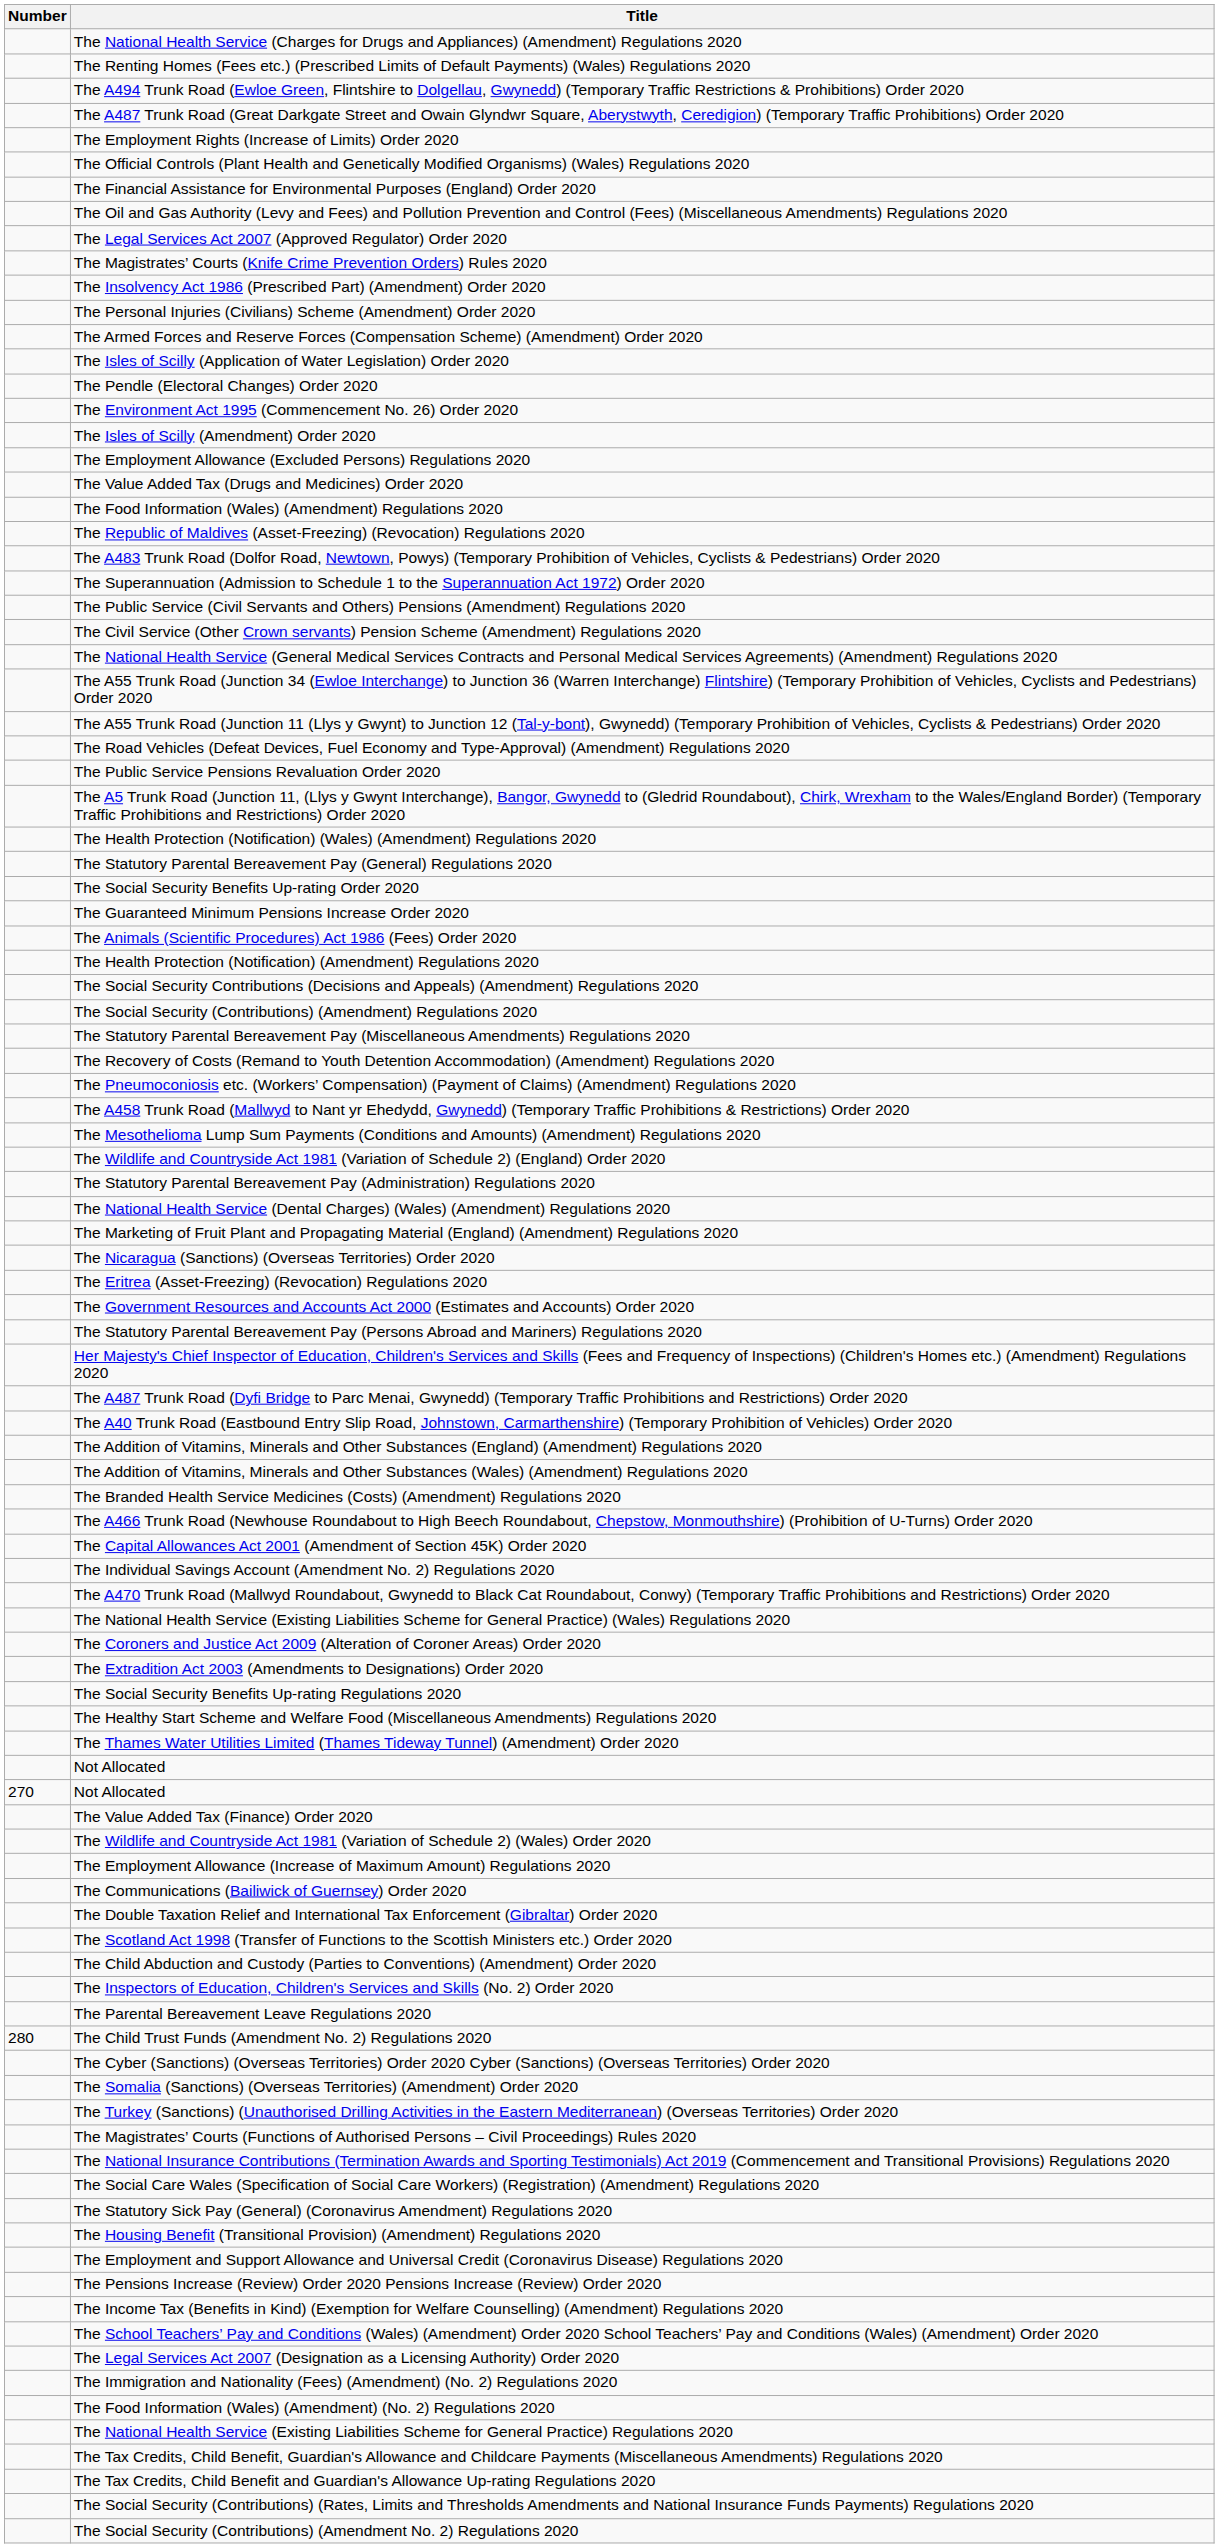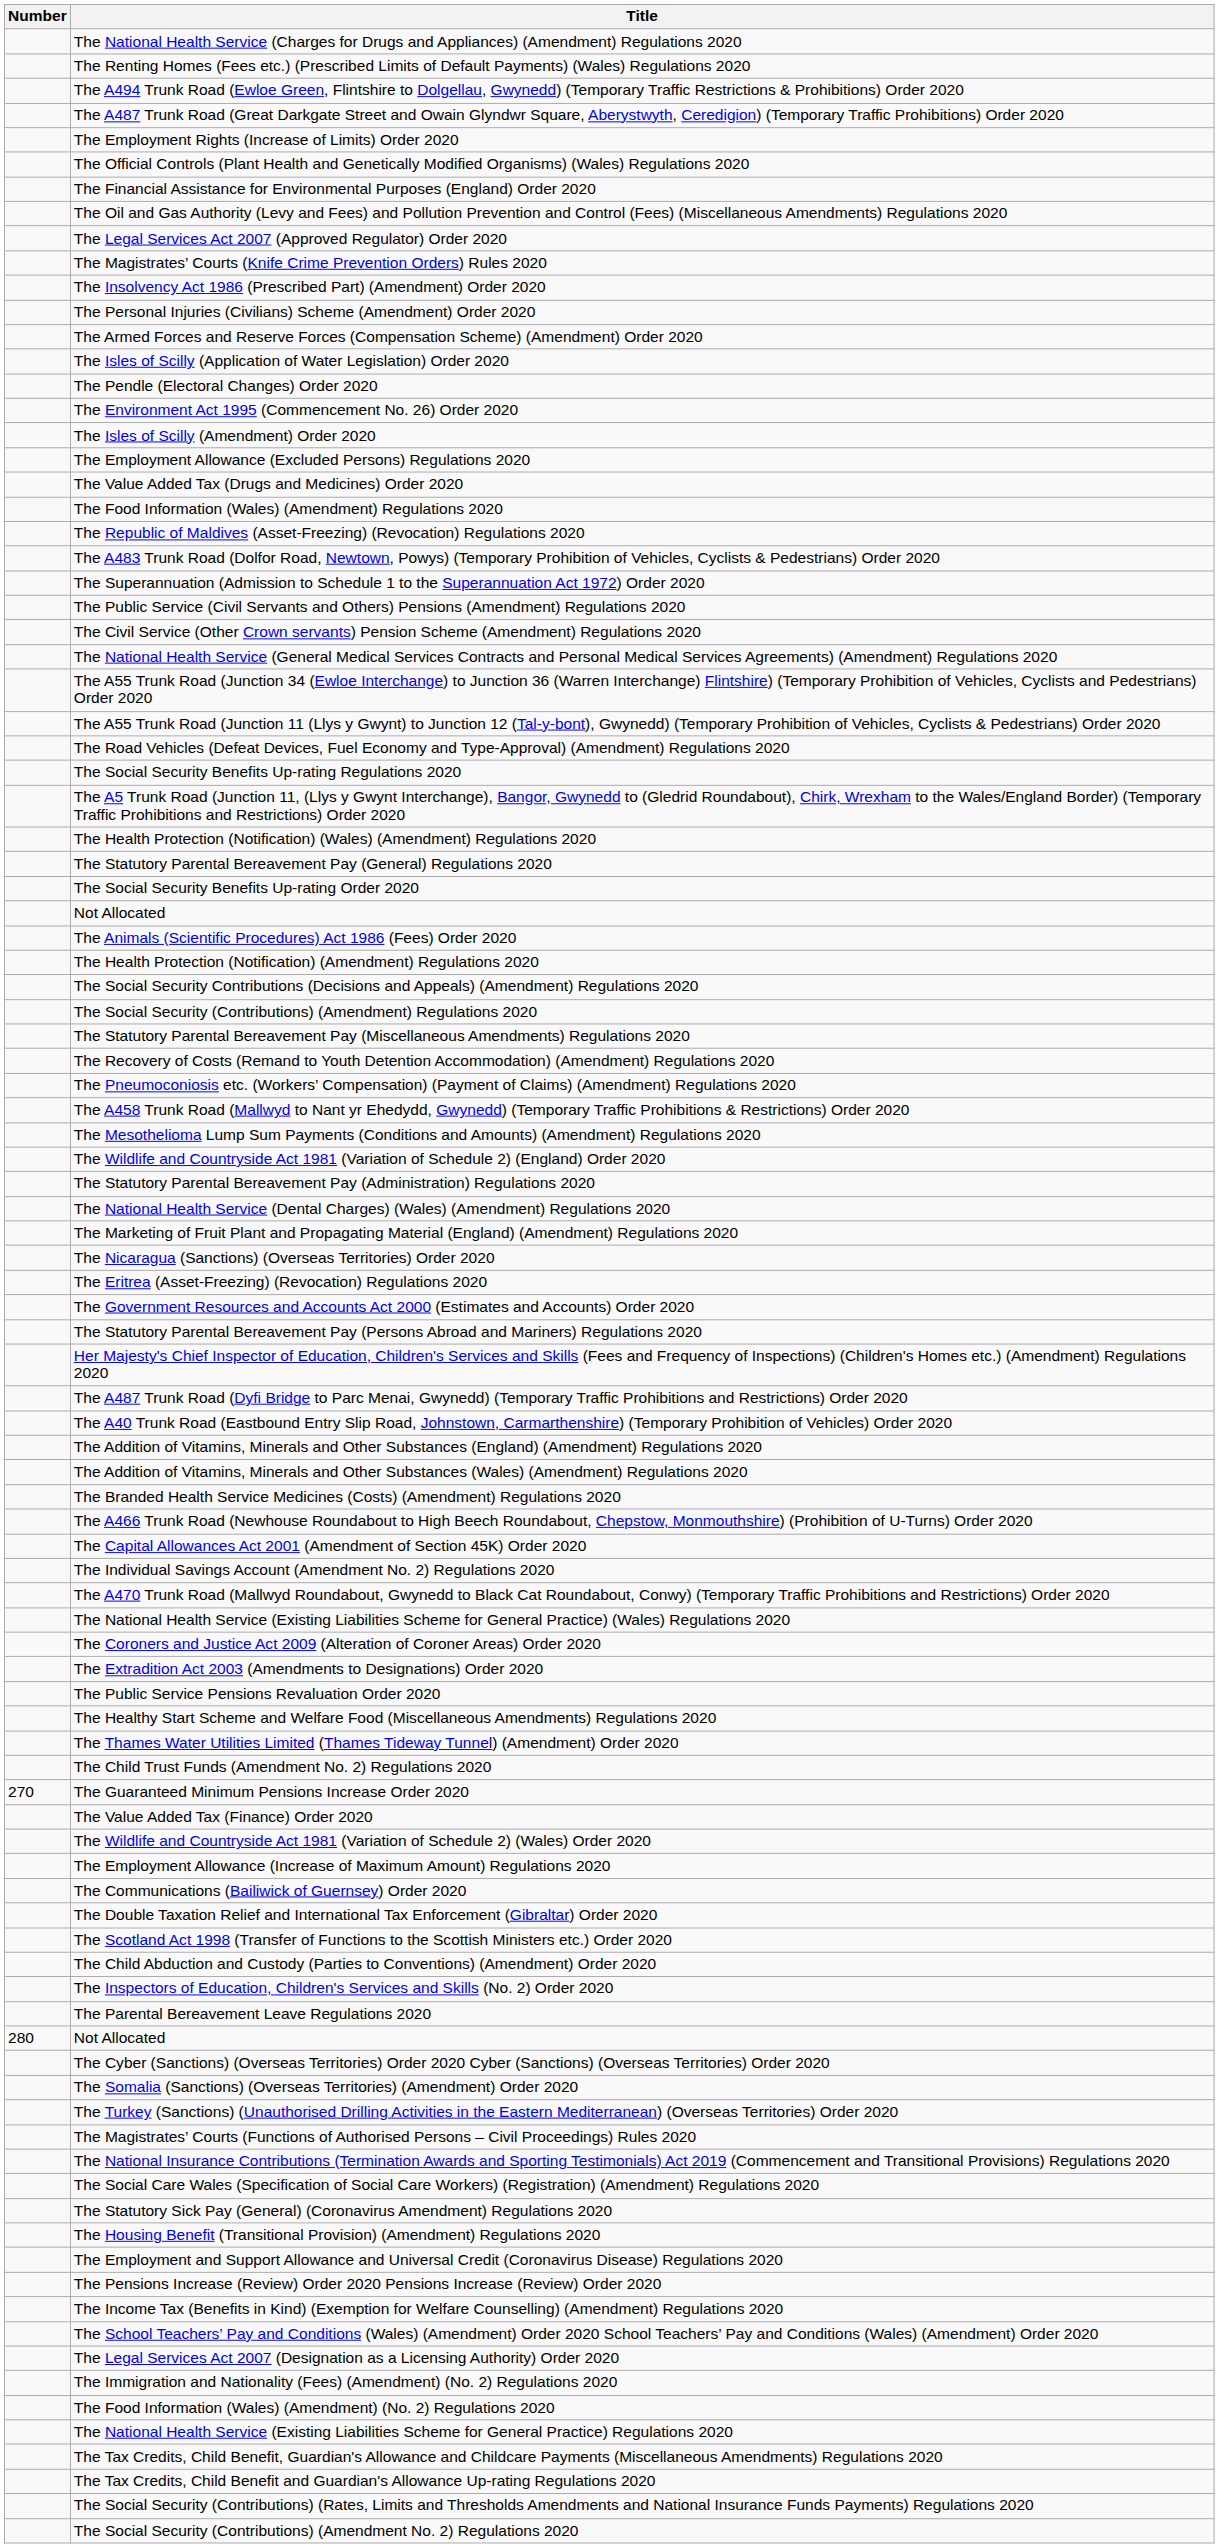(257, 772) The Public Service Pensions Revaluation Order 2020 -> (268, 772) The Social Security Benefits Up-rating Regulations 2020
(271, 913) The Guaranteed Minimum Pensions Increase Order 2020 -> (120, 913) Not Allocated
(268, 1693) The Social Security Benefits Up-rating Regulations 2020 -> (257, 1693) The Public Service Pensions Revaluation Order 2020
(120, 1767) Not Allocated -> (283, 1767) The Child Trust Funds (Amendment No. 2) Regulations 2020
(120, 1792) Not Allocated -> (271, 1792) The Guaranteed Minimum Pensions Increase Order 2020
(283, 2038) The Child Trust Funds (Amendment No. 2) Regulations 2020 -> (120, 2038) Not Allocated
